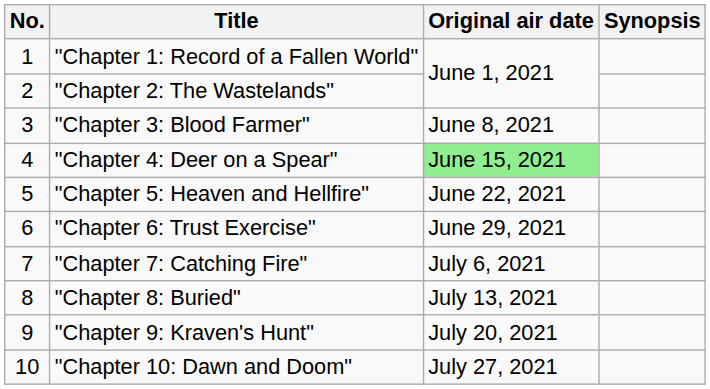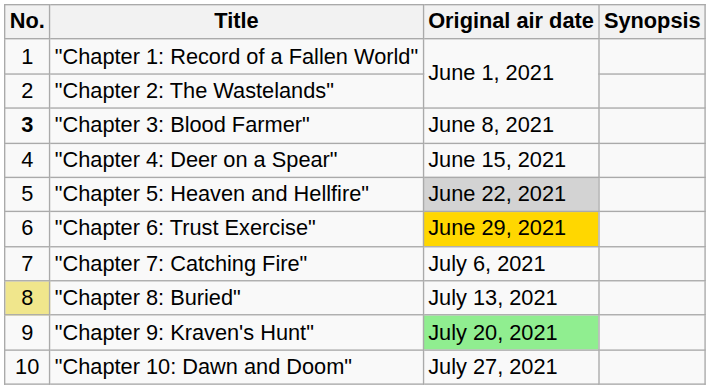(27, 125) normal -> (27, 125) bold
(497, 159) lightgreen background -> (497, 159) no background
(497, 194) no background -> (497, 194) lightgrey background
(497, 228) no background -> (497, 228) gold background
(27, 297) no background -> (27, 297) khaki background
(493, 332) no background -> (493, 332) lightgreen background
